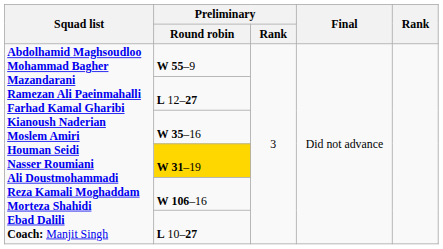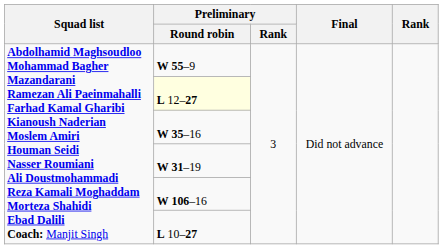(177, 100) no background -> (177, 100) lightyellow background
(179, 167) gold background -> (179, 167) no background
